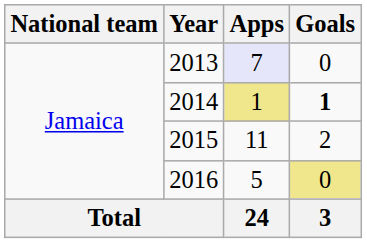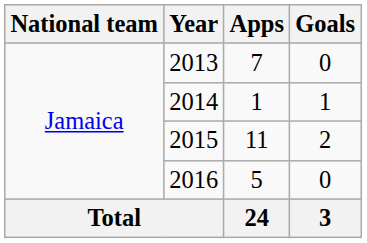(257, 62) lavender background -> (257, 62) no background
(257, 101) khaki background -> (257, 101) no background
(325, 101) bold -> (325, 101) normal
(325, 179) khaki background -> (325, 179) no background
